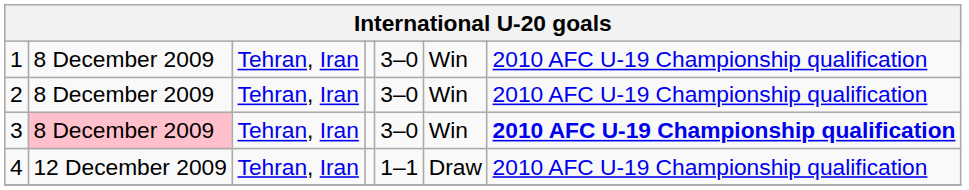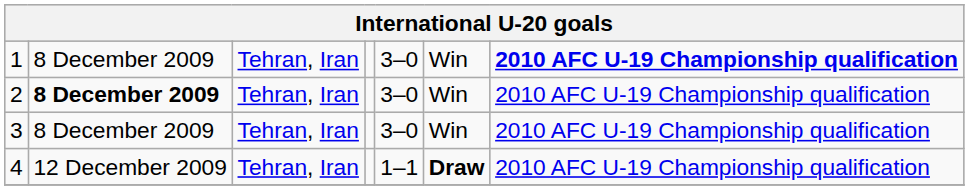(710, 59) normal -> (727, 59) bold
(124, 95) normal -> (126, 95) bold
(124, 131) pink background -> (124, 131) no background
(724, 131) bold -> (713, 131) normal
(455, 167) normal -> (457, 167) bold
